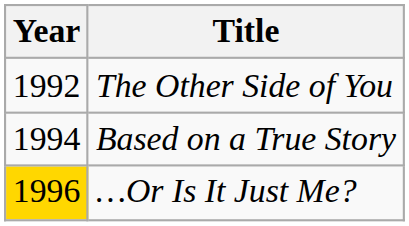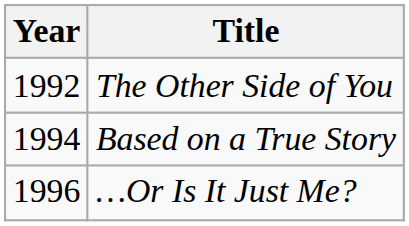(47, 191) gold background -> (47, 191) no background
